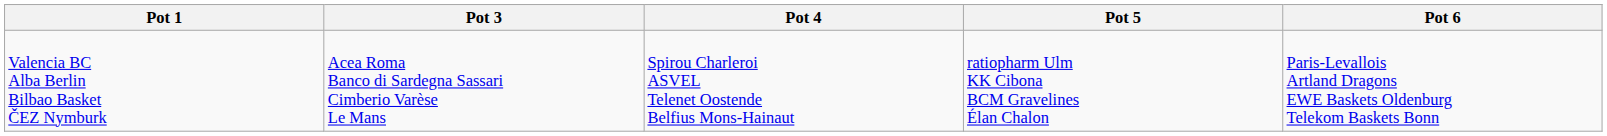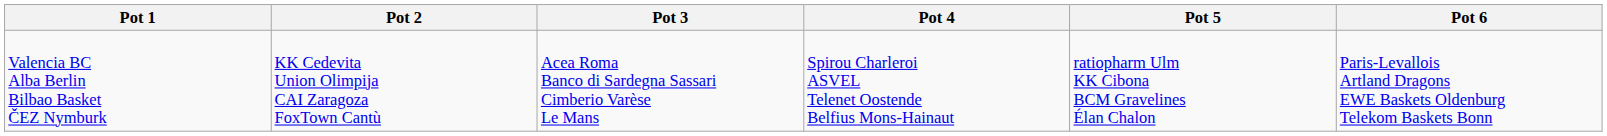+ column: (404, 17)
